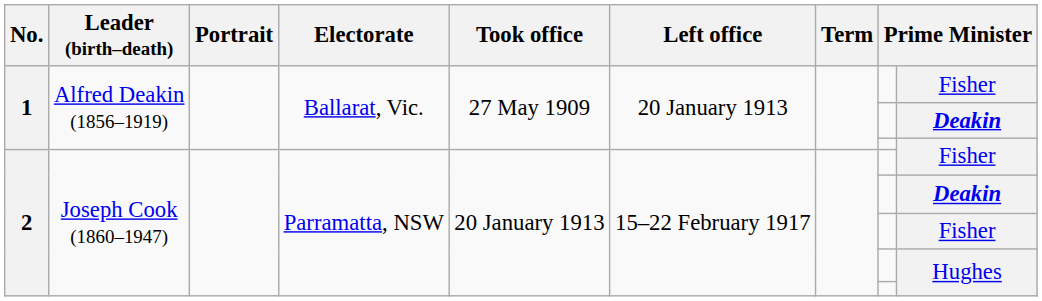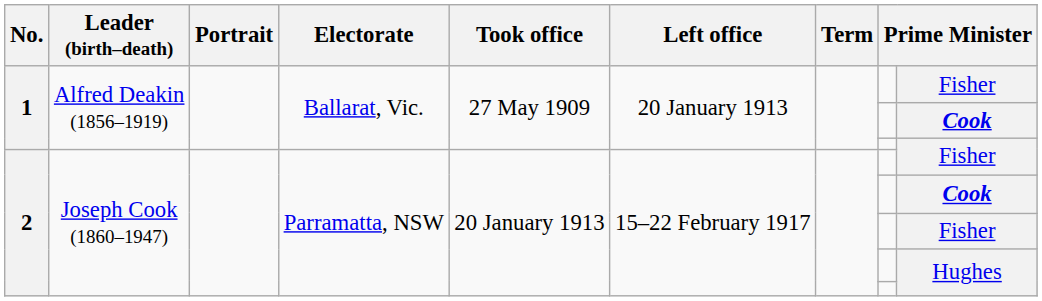(967, 120) Deakin -> (967, 120) Cook
(967, 193) Deakin -> (967, 193) Cook
